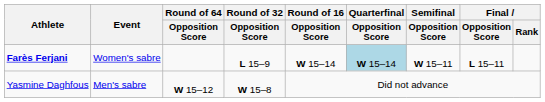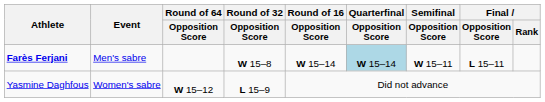(127, 58) Women's sabre -> (120, 58) Men's sabre
(255, 64) L 15–9 -> (255, 64) W 15–8
(120, 85) Men's sabre -> (127, 85) Women's sabre
(255, 90) W 15–8 -> (255, 90) L 15–9
